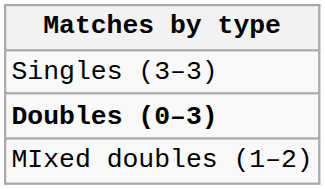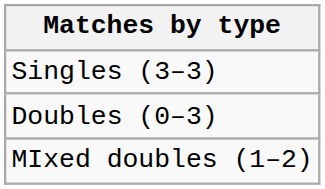(115, 116) bold -> (115, 116) normal
